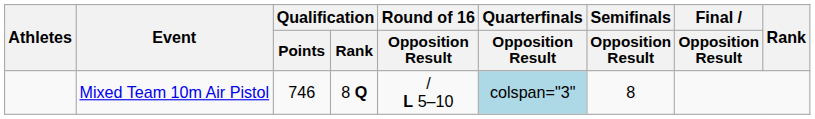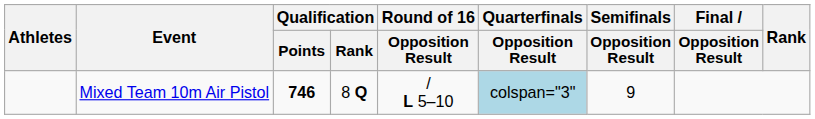(302, 93) normal -> (302, 93) bold
(631, 93) 8 -> (631, 93) 9
